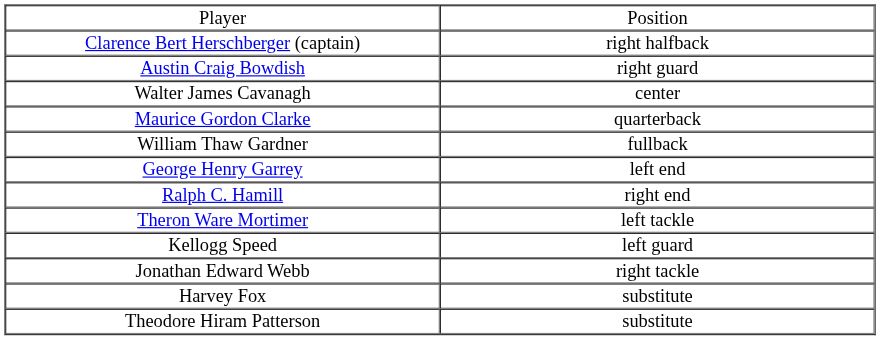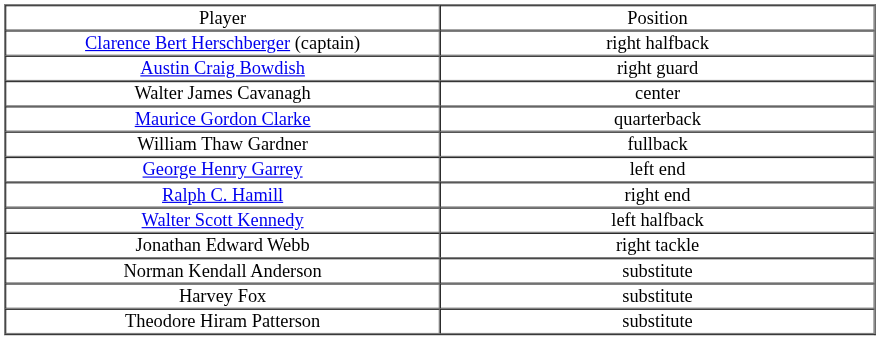+ row: (223, 220)
- row: (223, 220)
- row: (223, 245)
+ row: (223, 270)
